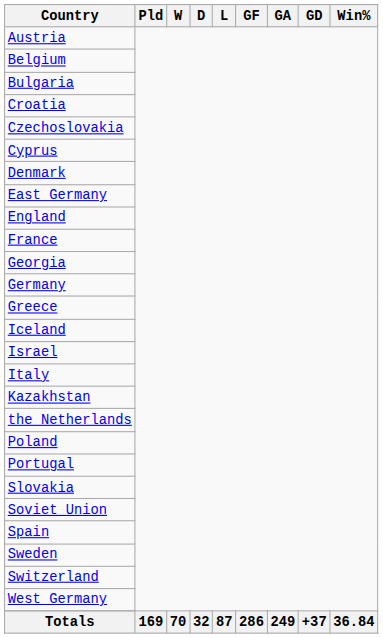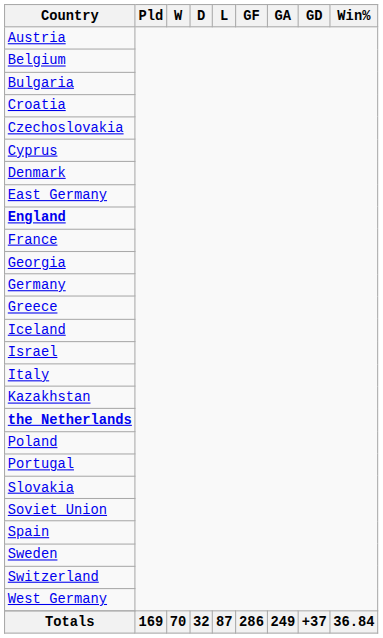(37, 218) normal -> (37, 218) bold
(70, 420) normal -> (70, 420) bold
